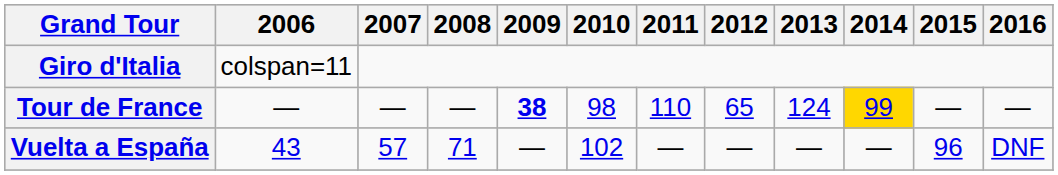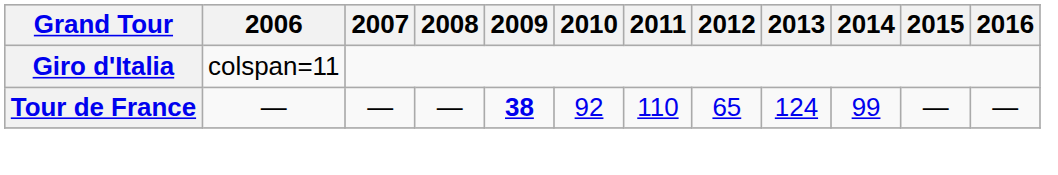(602, 107) 98 -> (589, 107) 92
(879, 107) gold background -> (866, 107) no background
- row: (110, 148)
